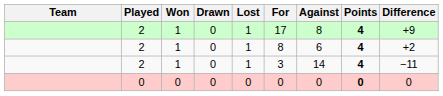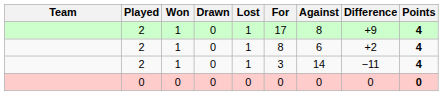columns swapped: (409, 13) <-> (361, 13)
